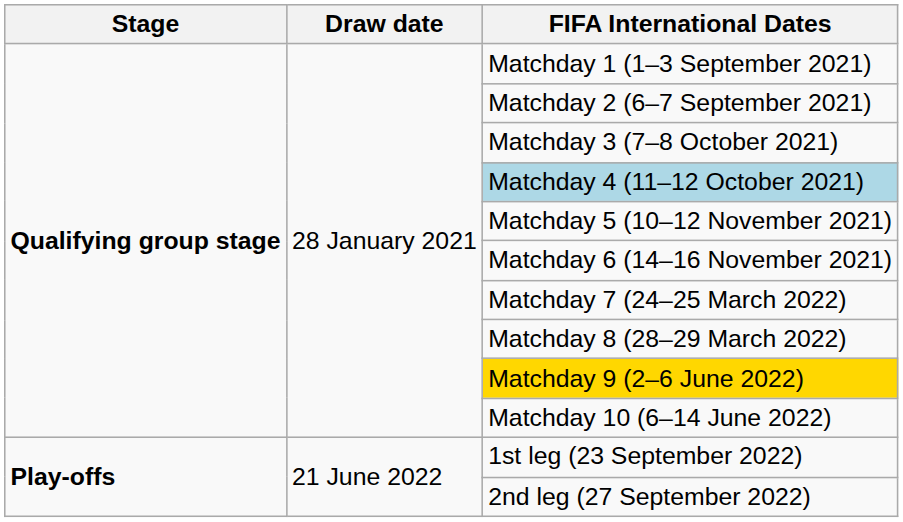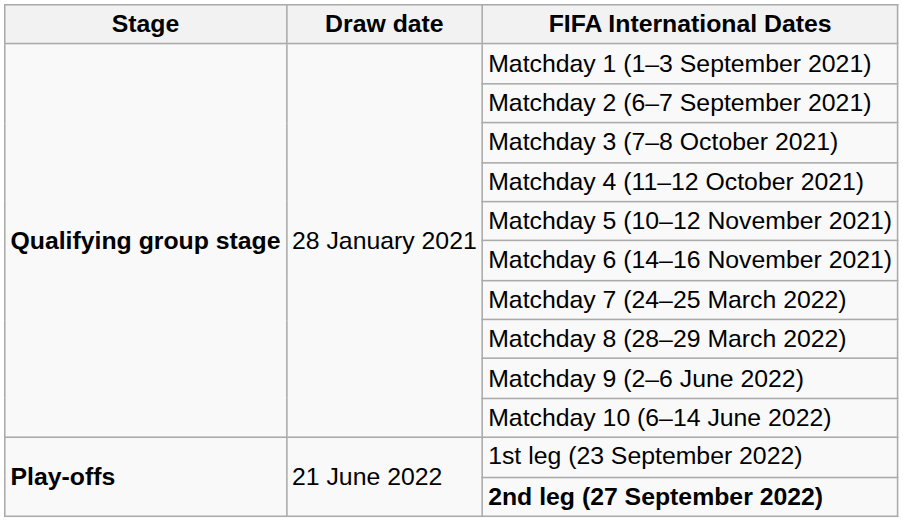(676, 181) lightblue background -> (676, 181) no background
(646, 378) gold background -> (646, 378) no background
(649, 496) normal -> (656, 496) bold
